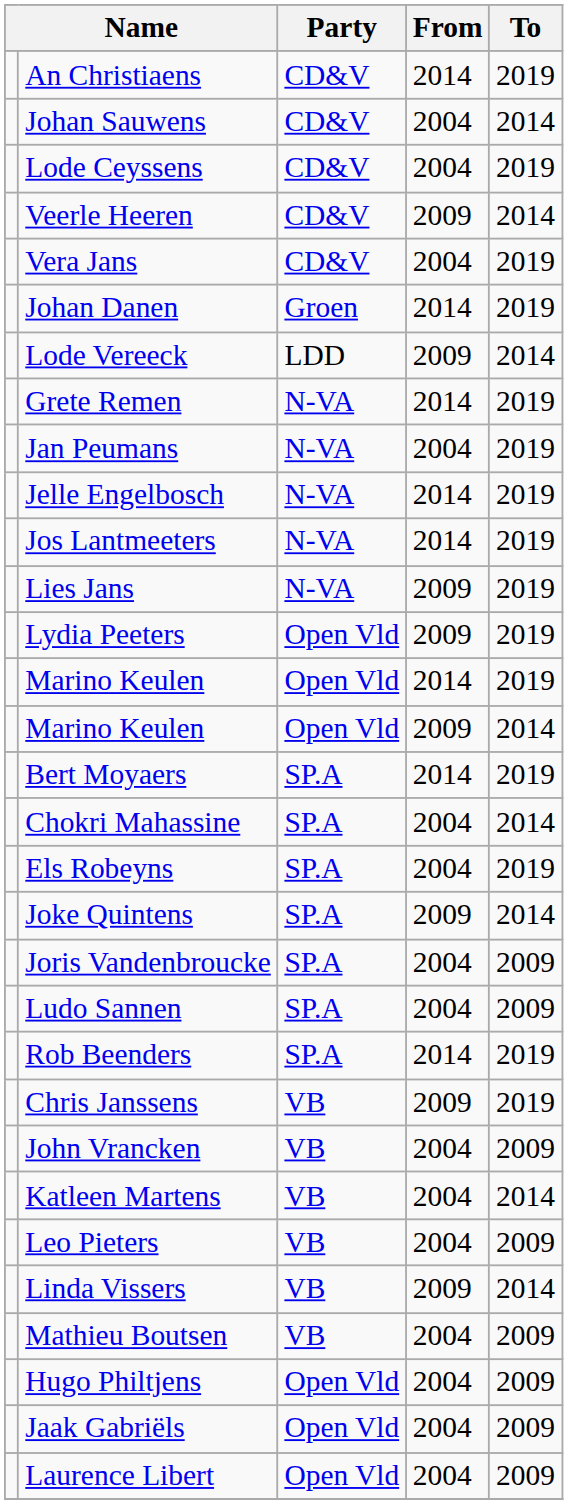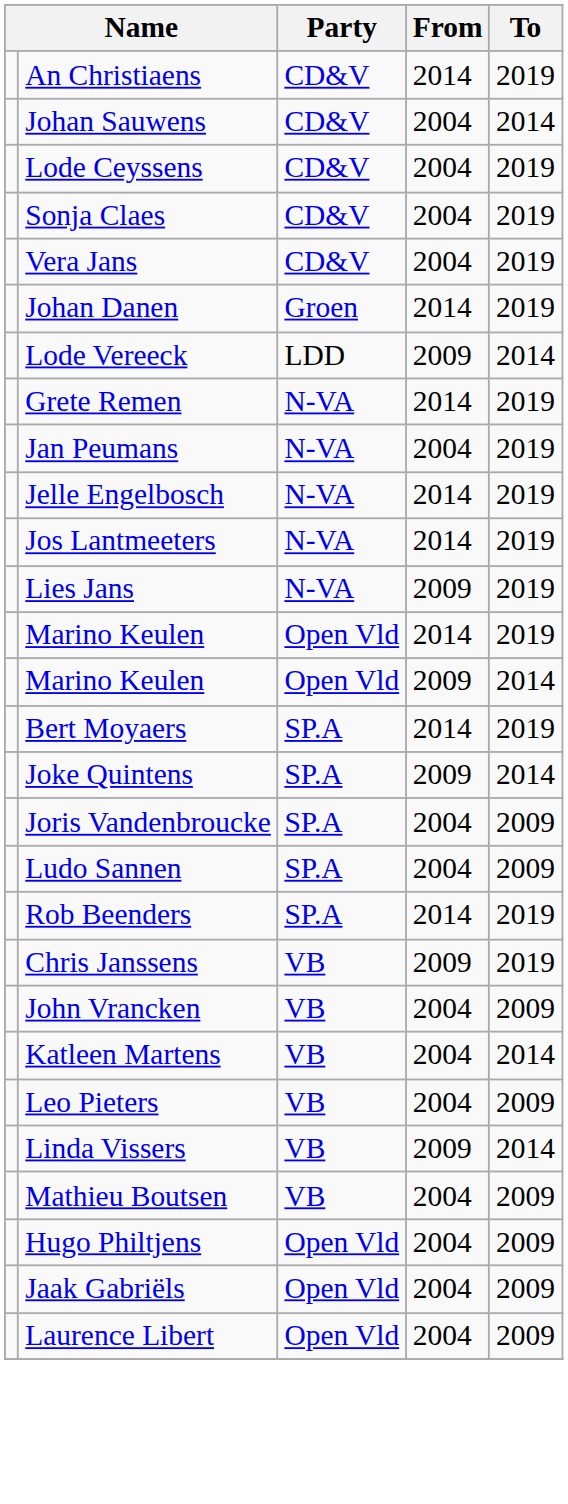+ row: (95, 214)
- row: (109, 214)
- row: (105, 634)
- row: (133, 821)
- row: (99, 868)
